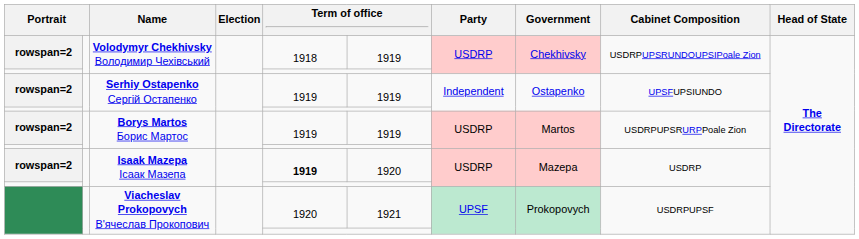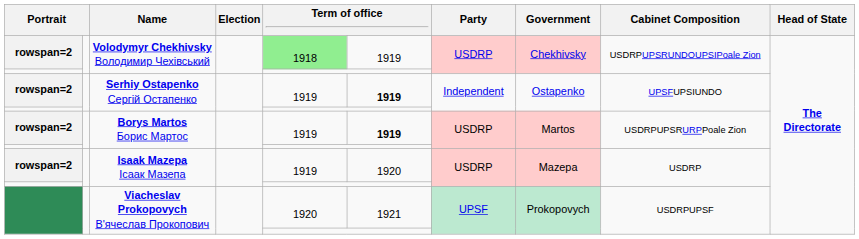(305, 59) no background -> (305, 59) lightgreen background
(389, 97) normal -> (389, 97) bold
(389, 134) normal -> (389, 134) bold
(305, 172) bold -> (305, 172) normal
